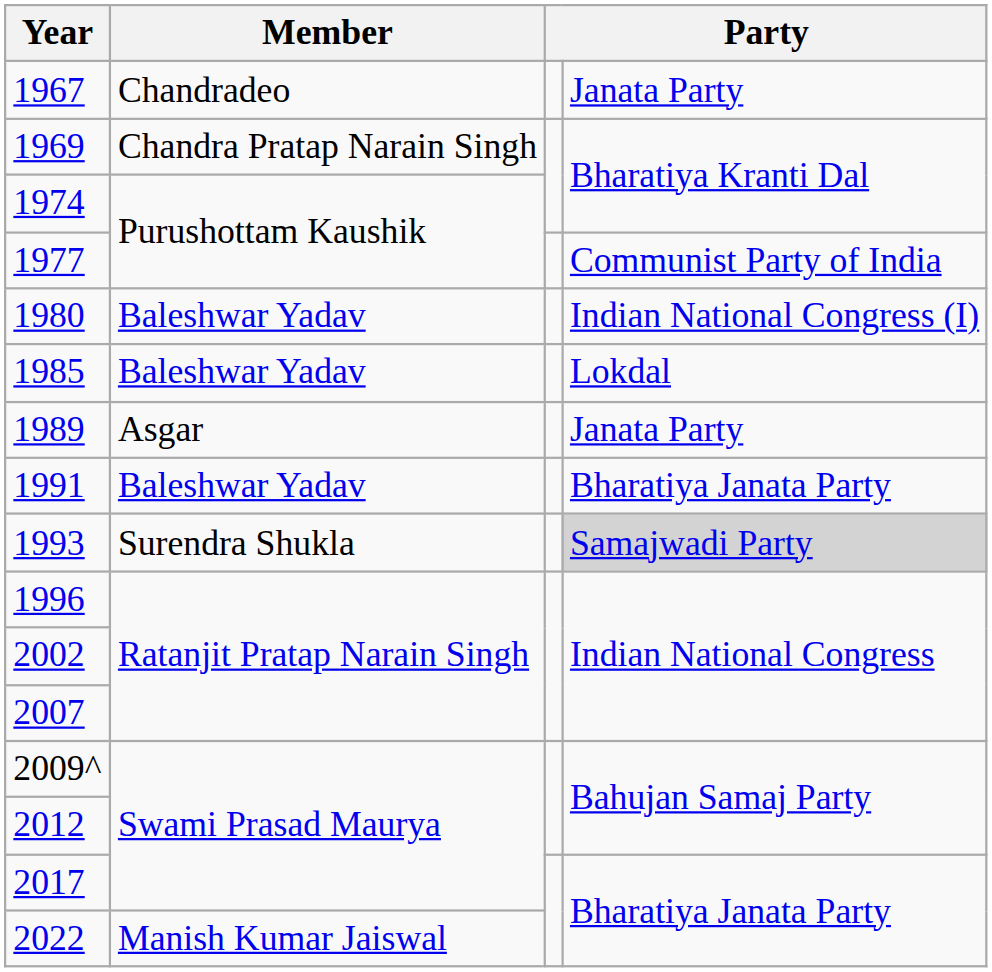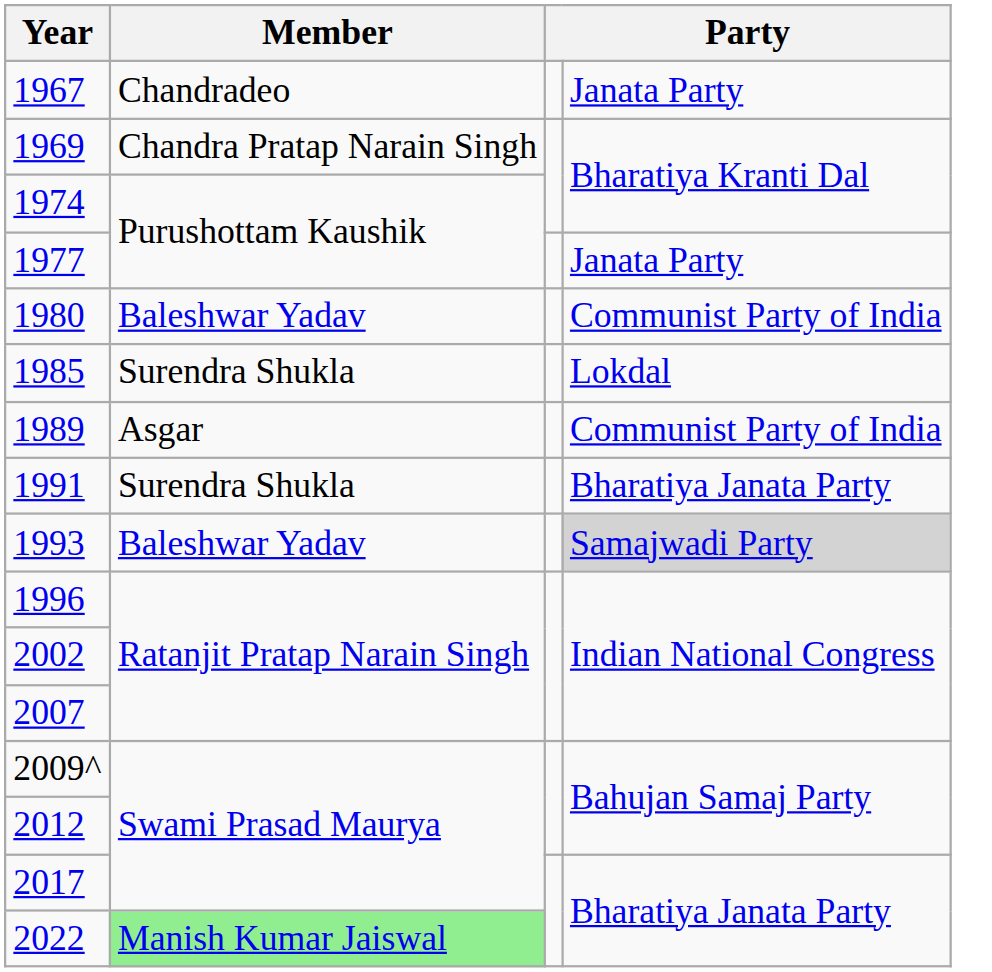(756, 259) Communist Party of India -> (657, 259) Janata Party
(775, 315) Indian National Congress (I) -> (756, 315) Communist Party of India
(242, 372) Baleshwar Yadav -> (236, 372) Surendra Shukla
(657, 428) Janata Party -> (756, 428) Communist Party of India
(242, 485) Baleshwar Yadav -> (236, 485) Surendra Shukla
(236, 542) Surendra Shukla -> (242, 542) Baleshwar Yadav
(282, 938) no background -> (282, 938) lightgreen background
